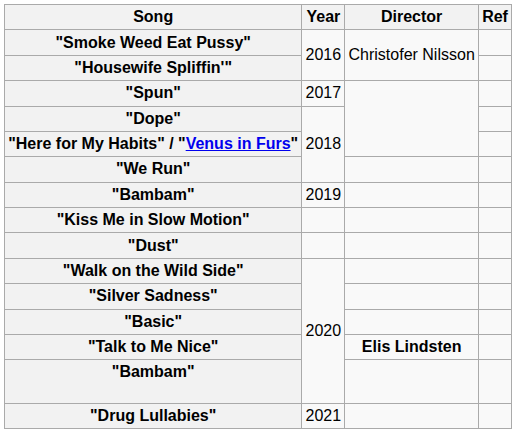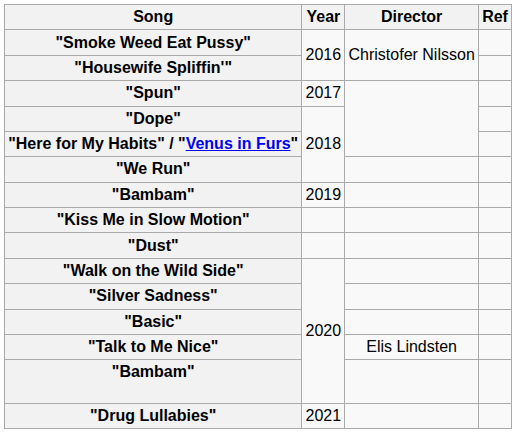(412, 347) bold -> (412, 347) normal
